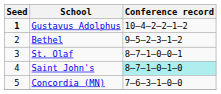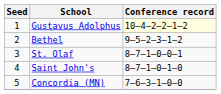(17, 26) bold -> (17, 26) normal
(156, 26) no background -> (156, 26) lightyellow background
(154, 68) paleturquoise background -> (154, 68) no background
